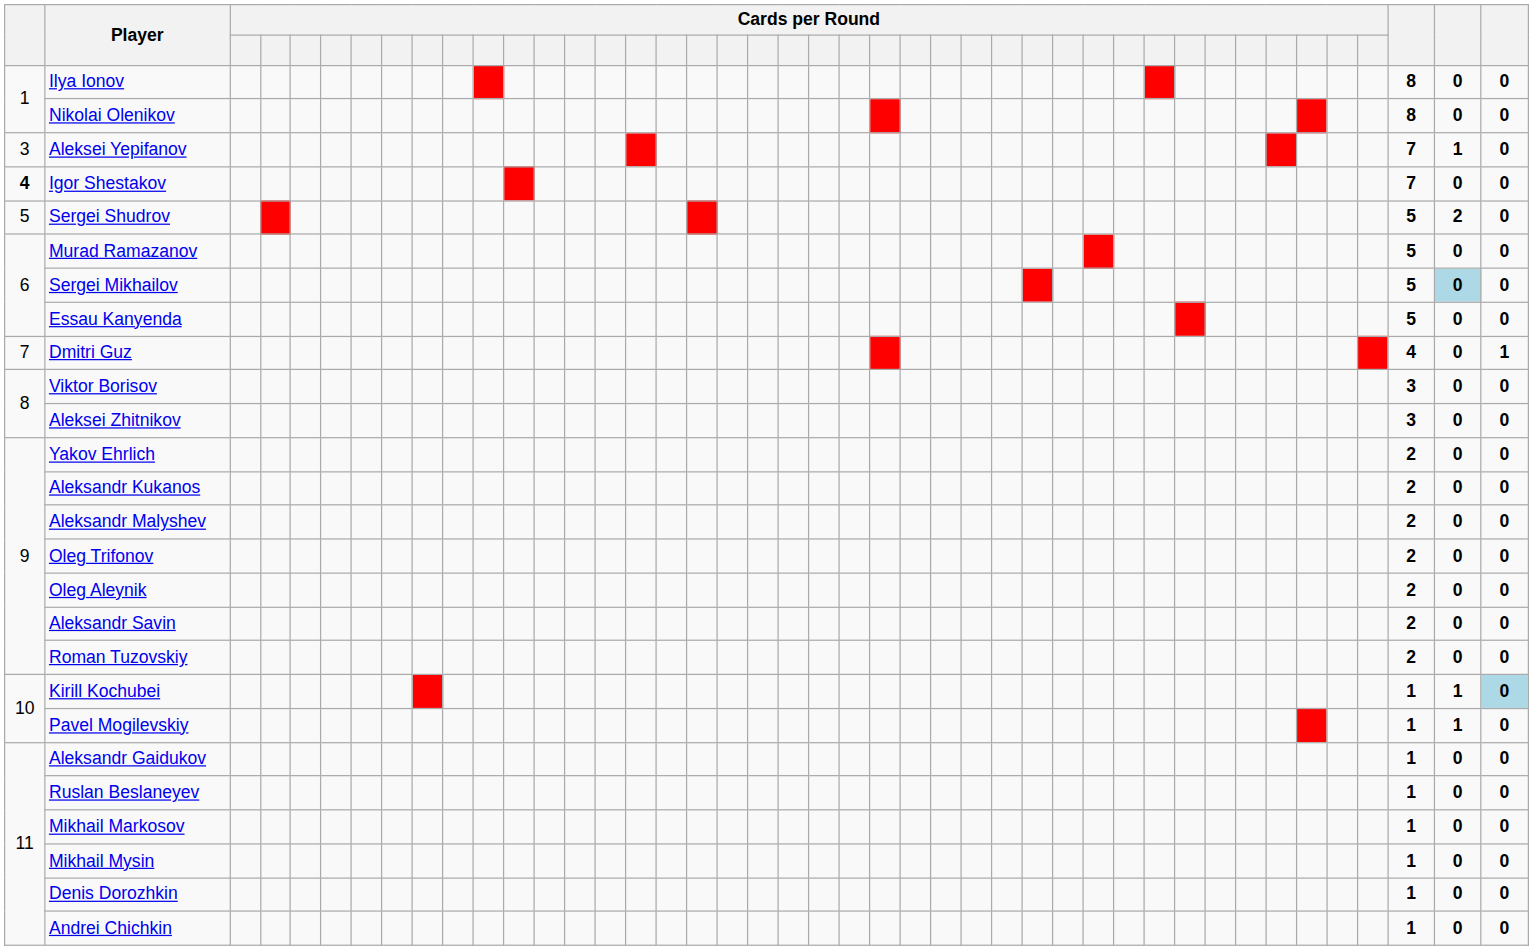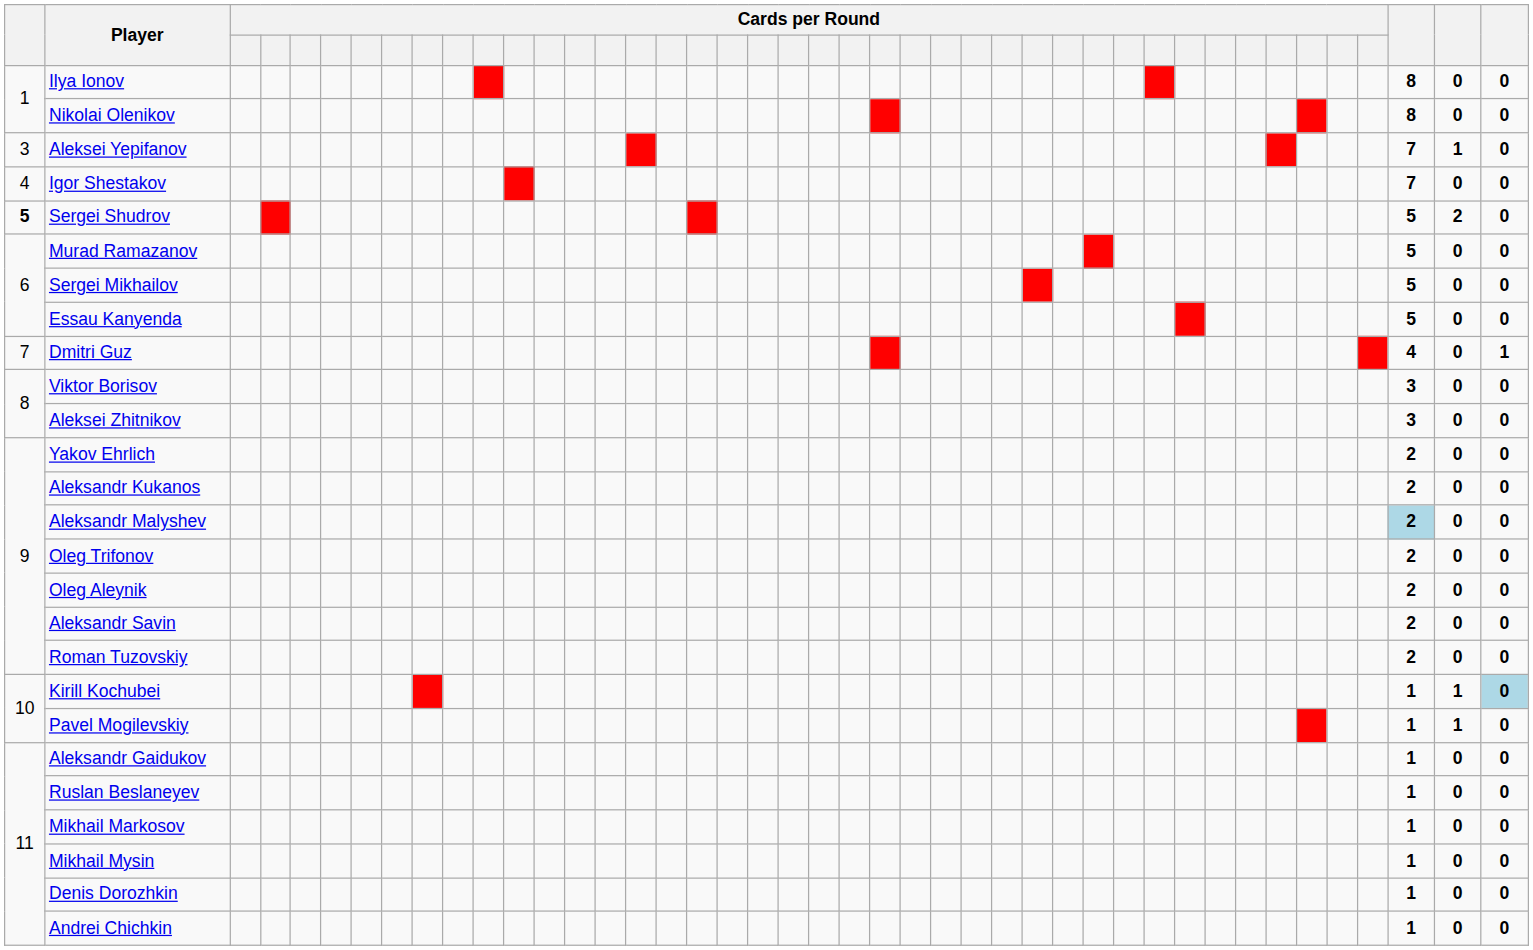(25, 183) bold -> (25, 183) normal
(25, 217) normal -> (25, 217) bold
(1458, 285) lightblue background -> (1458, 285) no background
(1411, 522) no background -> (1411, 522) lightblue background
